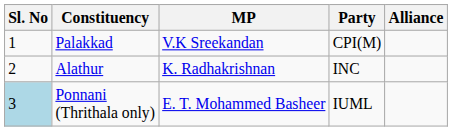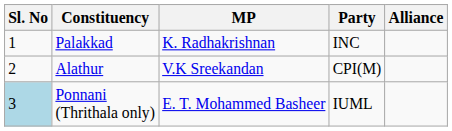(213, 43) V.K Sreekandan -> (219, 43) K. Radhakrishnan
(357, 43) CPI(M) -> (346, 43) INC
(219, 69) K. Radhakrishnan -> (213, 69) V.K Sreekandan
(346, 69) INC -> (357, 69) CPI(M)
